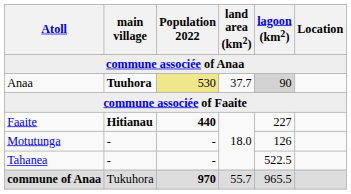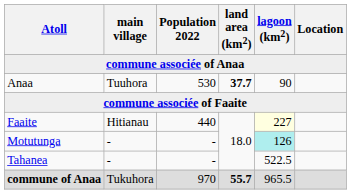(129, 83) bold -> (127, 83) normal
(207, 83) khaki background -> (207, 83) no background
(241, 83) normal -> (241, 83) bold
(286, 83) lightgrey background -> (286, 83) no background
(130, 121) bold -> (128, 121) normal
(207, 121) bold -> (207, 121) normal
(283, 121) no background -> (283, 121) lightyellow background
(283, 141) no background -> (283, 141) paleturquoise background
(207, 179) bold -> (207, 179) normal
(241, 179) normal -> (241, 179) bold
